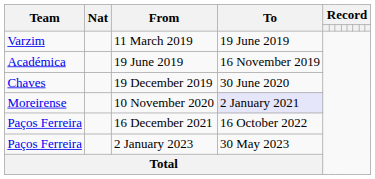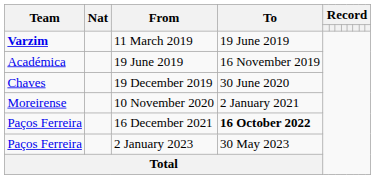(26, 41) normal -> (28, 41) bold
(260, 102) lavender background -> (260, 102) no background
(264, 123) normal -> (265, 123) bold
